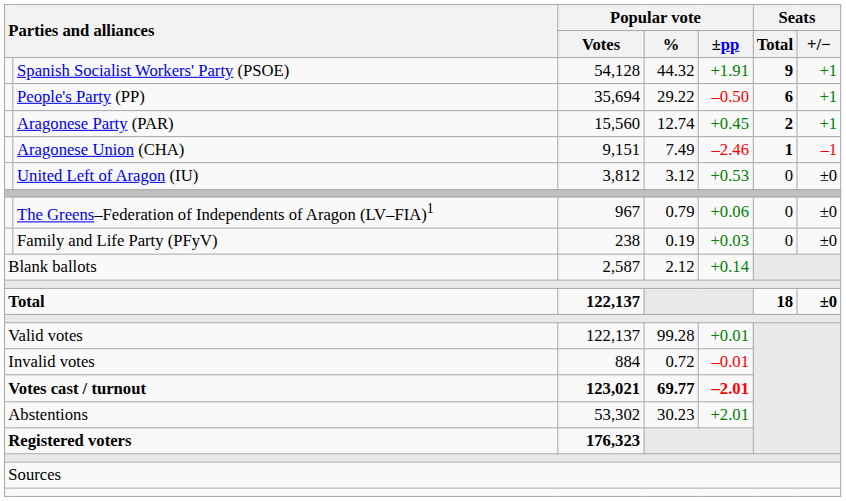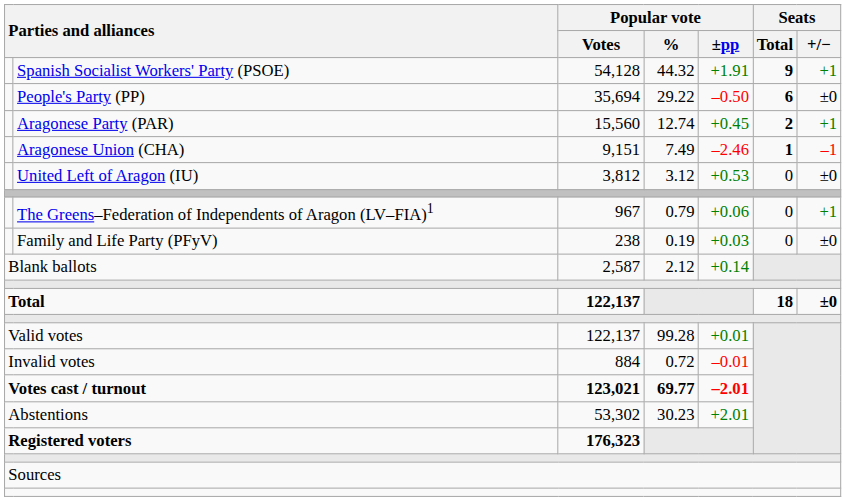(828, 96) +1 -> (828, 96) ±0
(828, 212) ±0 -> (828, 212) +1
